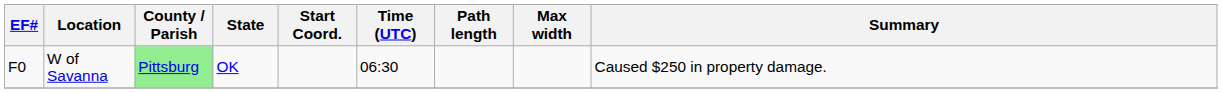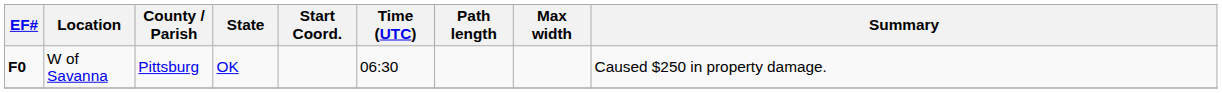(17, 66) normal -> (17, 66) bold
(169, 66) lightgreen background -> (169, 66) no background
